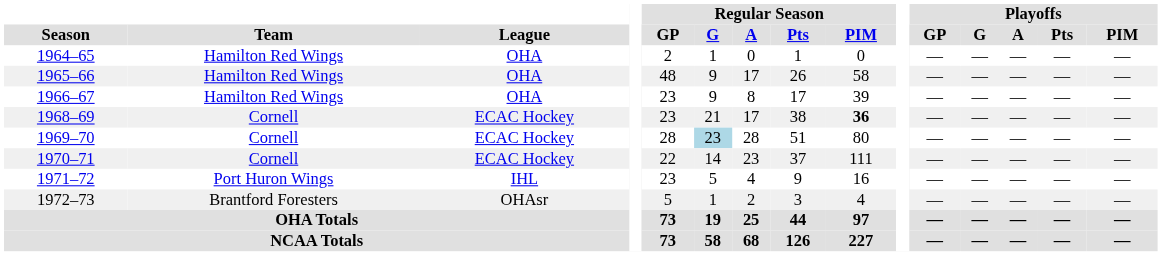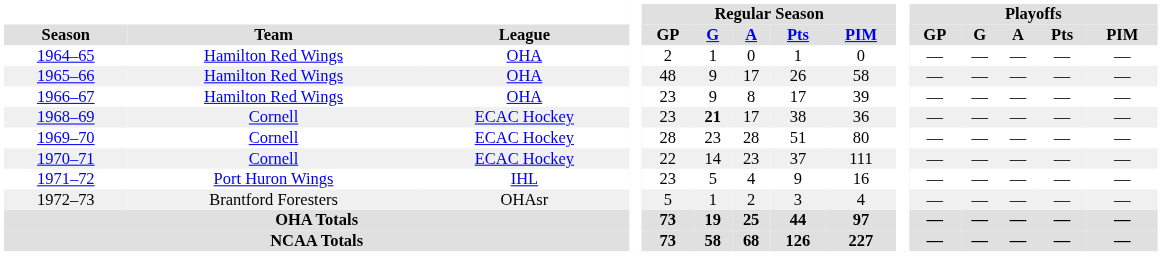(713, 117) normal -> (713, 117) bold
(861, 117) bold -> (861, 117) normal
(713, 137) lightblue background -> (713, 137) no background
